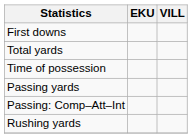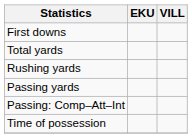rows swapped: (44, 123) <-> (56, 68)
